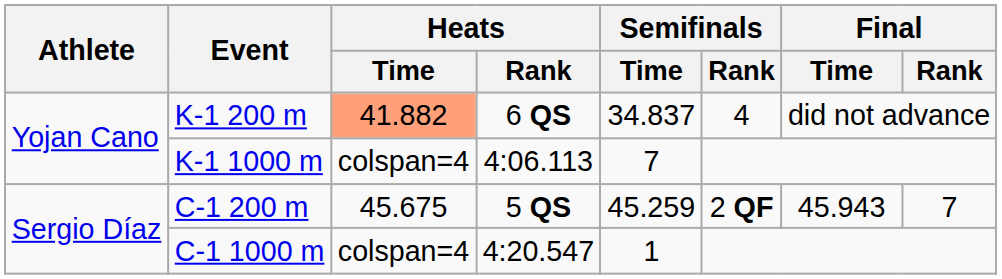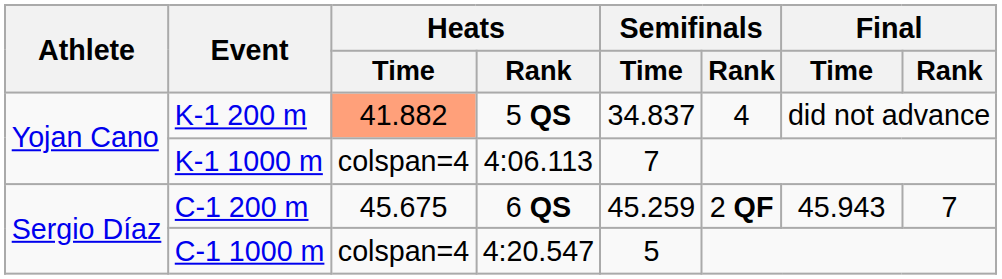(538, 116) 6 QS -> (538, 116) 5 QS
(538, 207) 5 QS -> (538, 207) 6 QS
(651, 252) 1 -> (651, 252) 5
